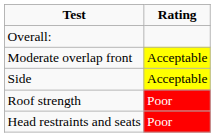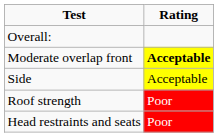(177, 57) normal -> (179, 57) bold
